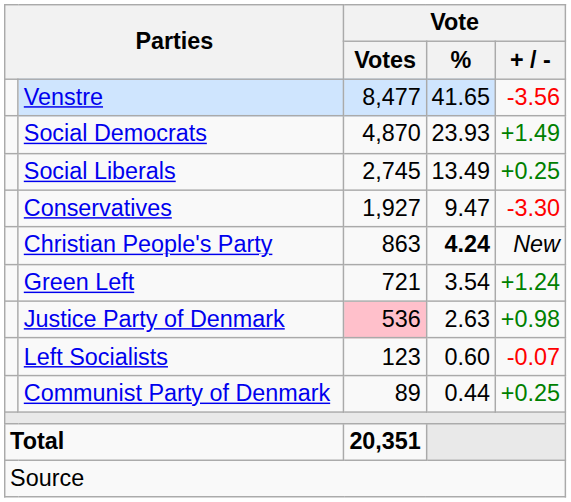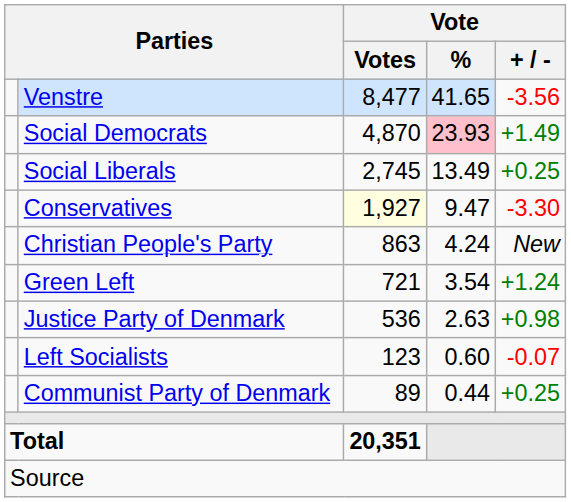(461, 134) no background -> (461, 134) pink background
(392, 208) no background -> (392, 208) lightyellow background
(467, 245) bold -> (467, 245) normal
(401, 319) pink background -> (401, 319) no background
